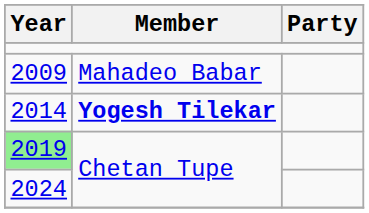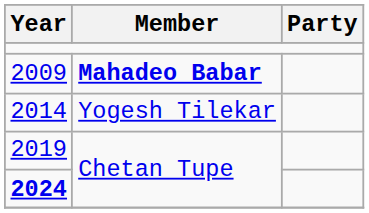(170, 74) normal -> (170, 74) bold
(177, 112) bold -> (177, 112) normal
(39, 150) lightgreen background -> (39, 150) no background
(39, 189) normal -> (39, 189) bold
